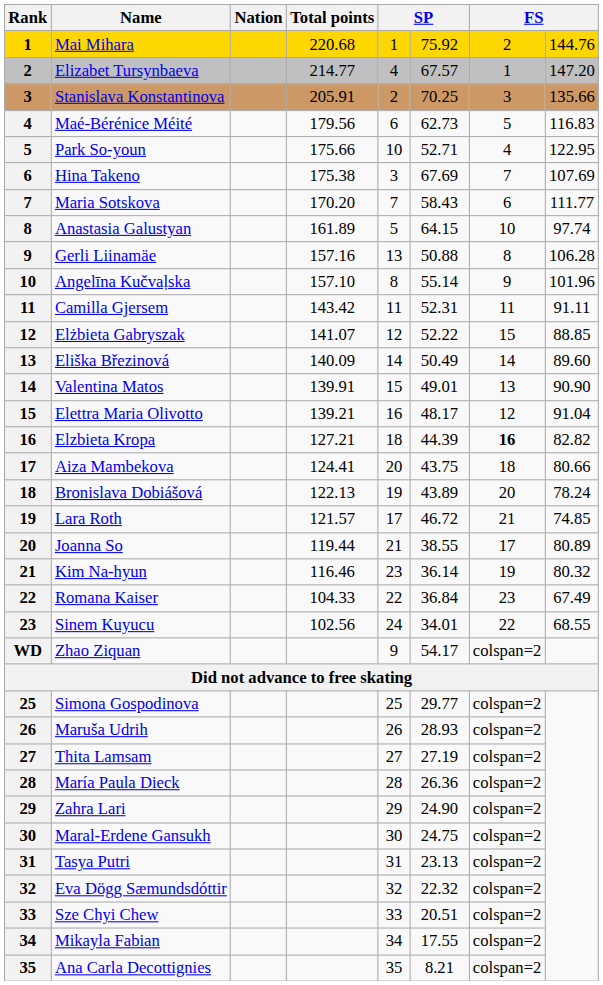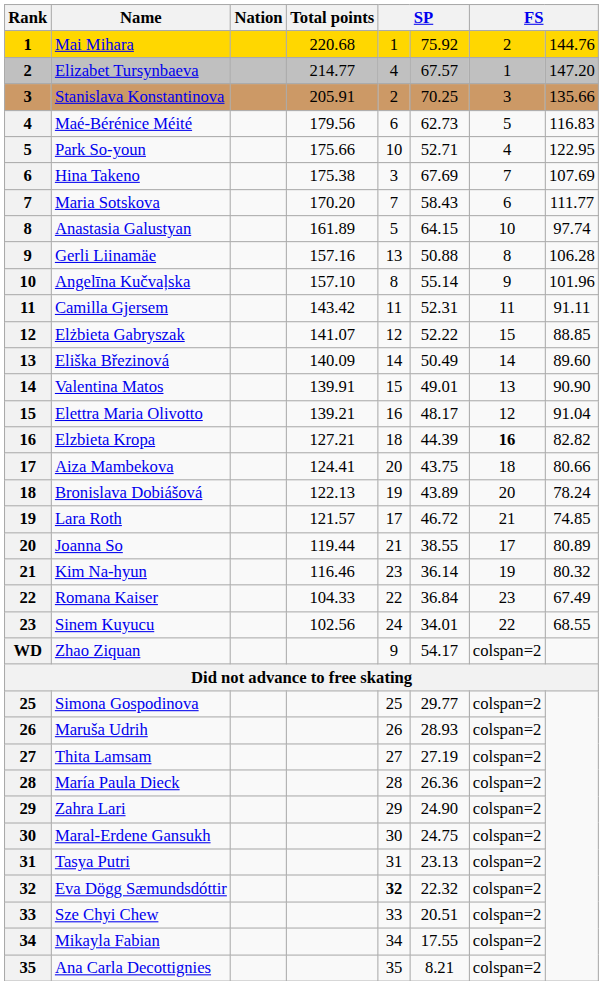(394, 888) normal -> (394, 888) bold
